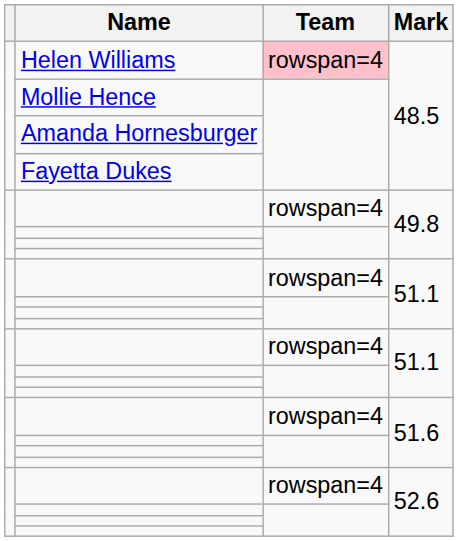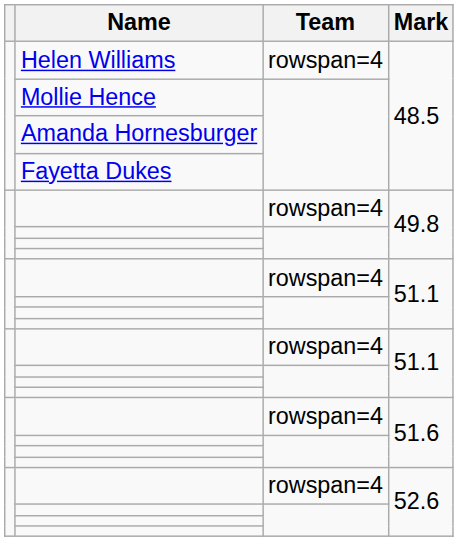(325, 60) pink background -> (325, 60) no background
